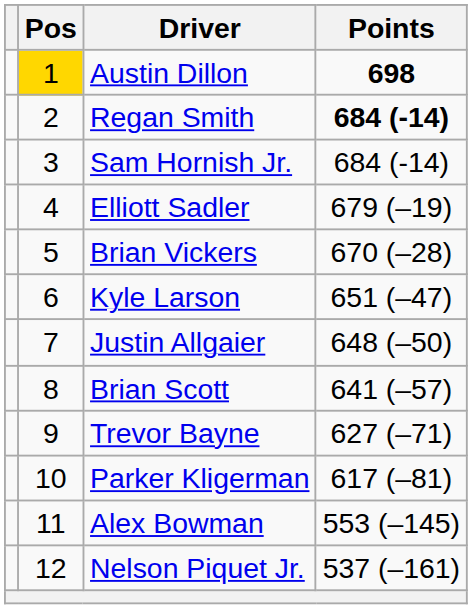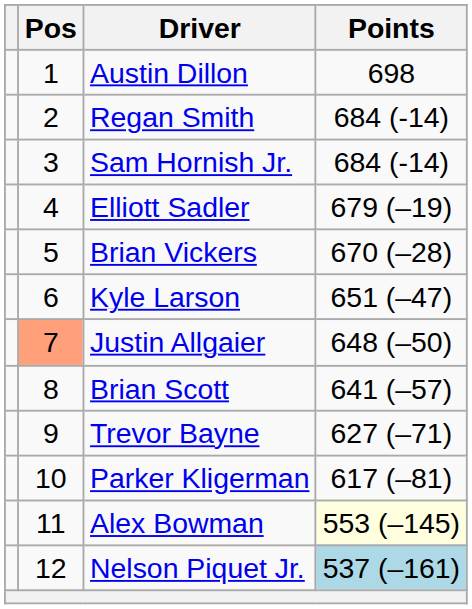(51, 73) gold background -> (51, 73) no background
(391, 73) bold -> (391, 73) normal
(391, 118) bold -> (391, 118) normal
(51, 343) no background -> (51, 343) lightsalmon background
(391, 523) no background -> (391, 523) lightyellow background
(391, 568) no background -> (391, 568) lightblue background
